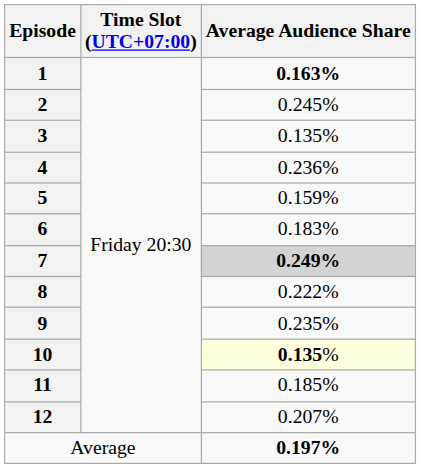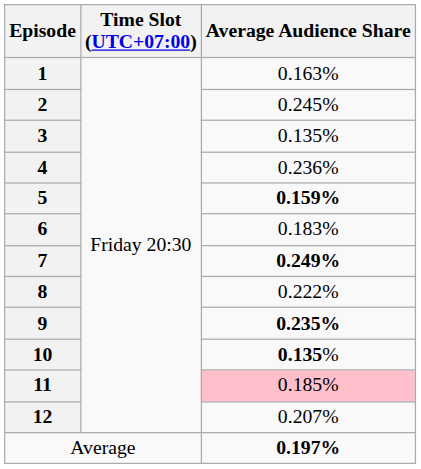(308, 73) bold -> (308, 73) normal
(308, 198) normal -> (308, 198) bold
(308, 260) lightgrey background -> (308, 260) no background
(308, 323) normal -> (308, 323) bold
(308, 354) lightyellow background -> (308, 354) no background
(308, 385) no background -> (308, 385) pink background
